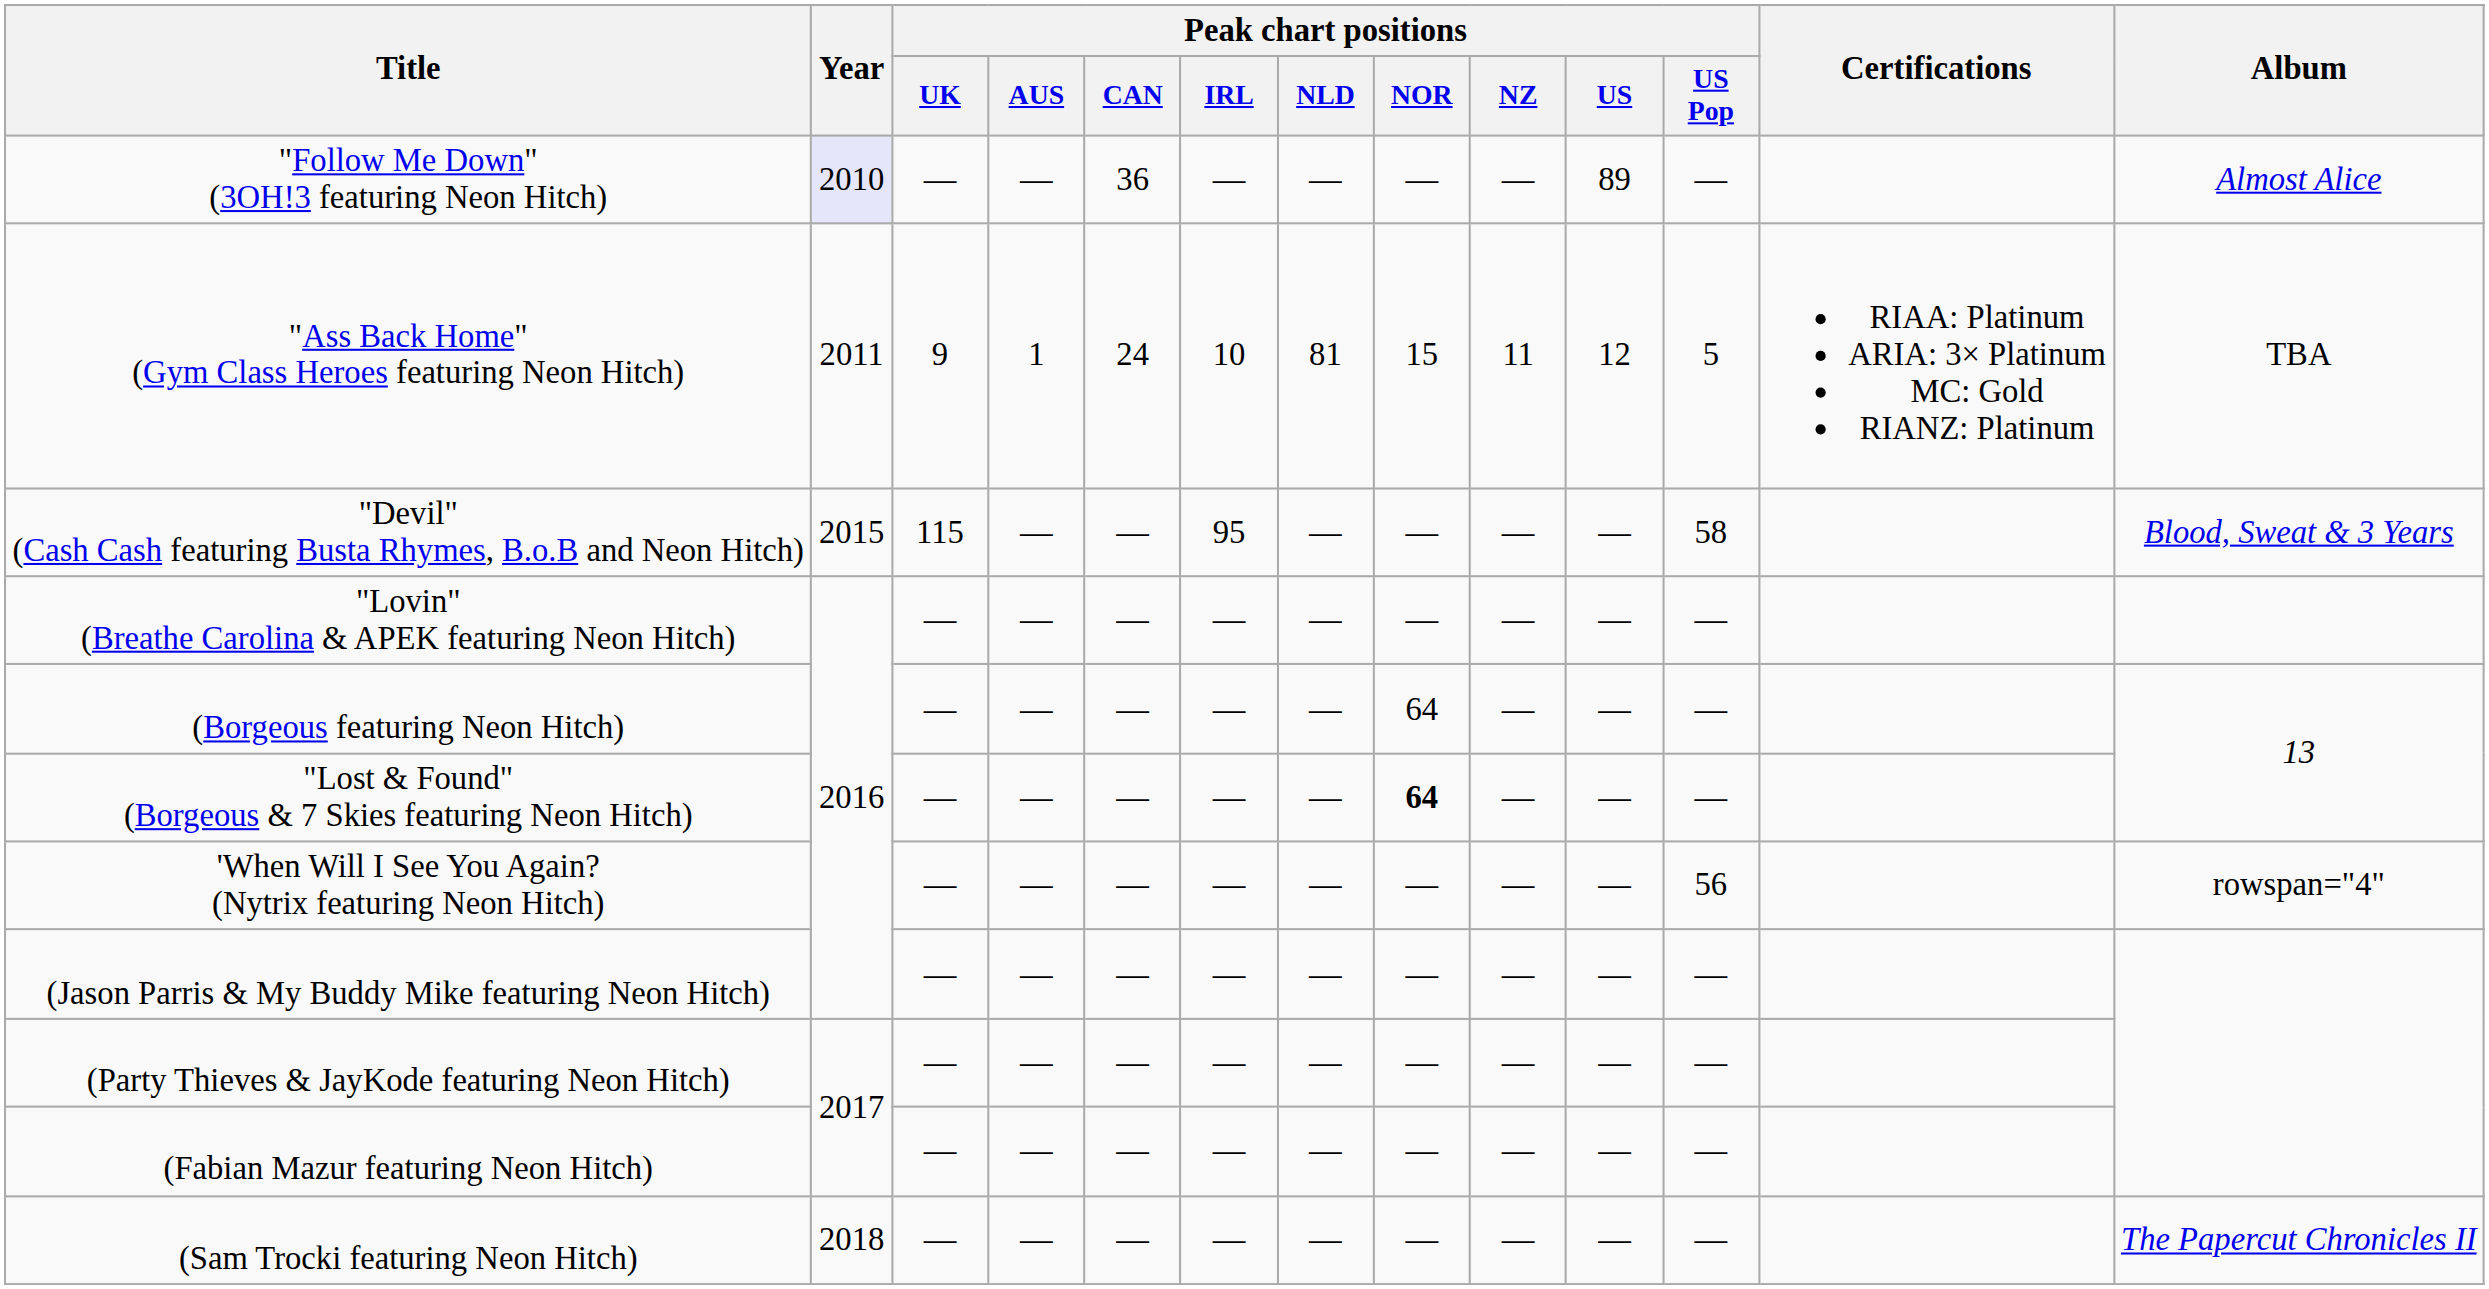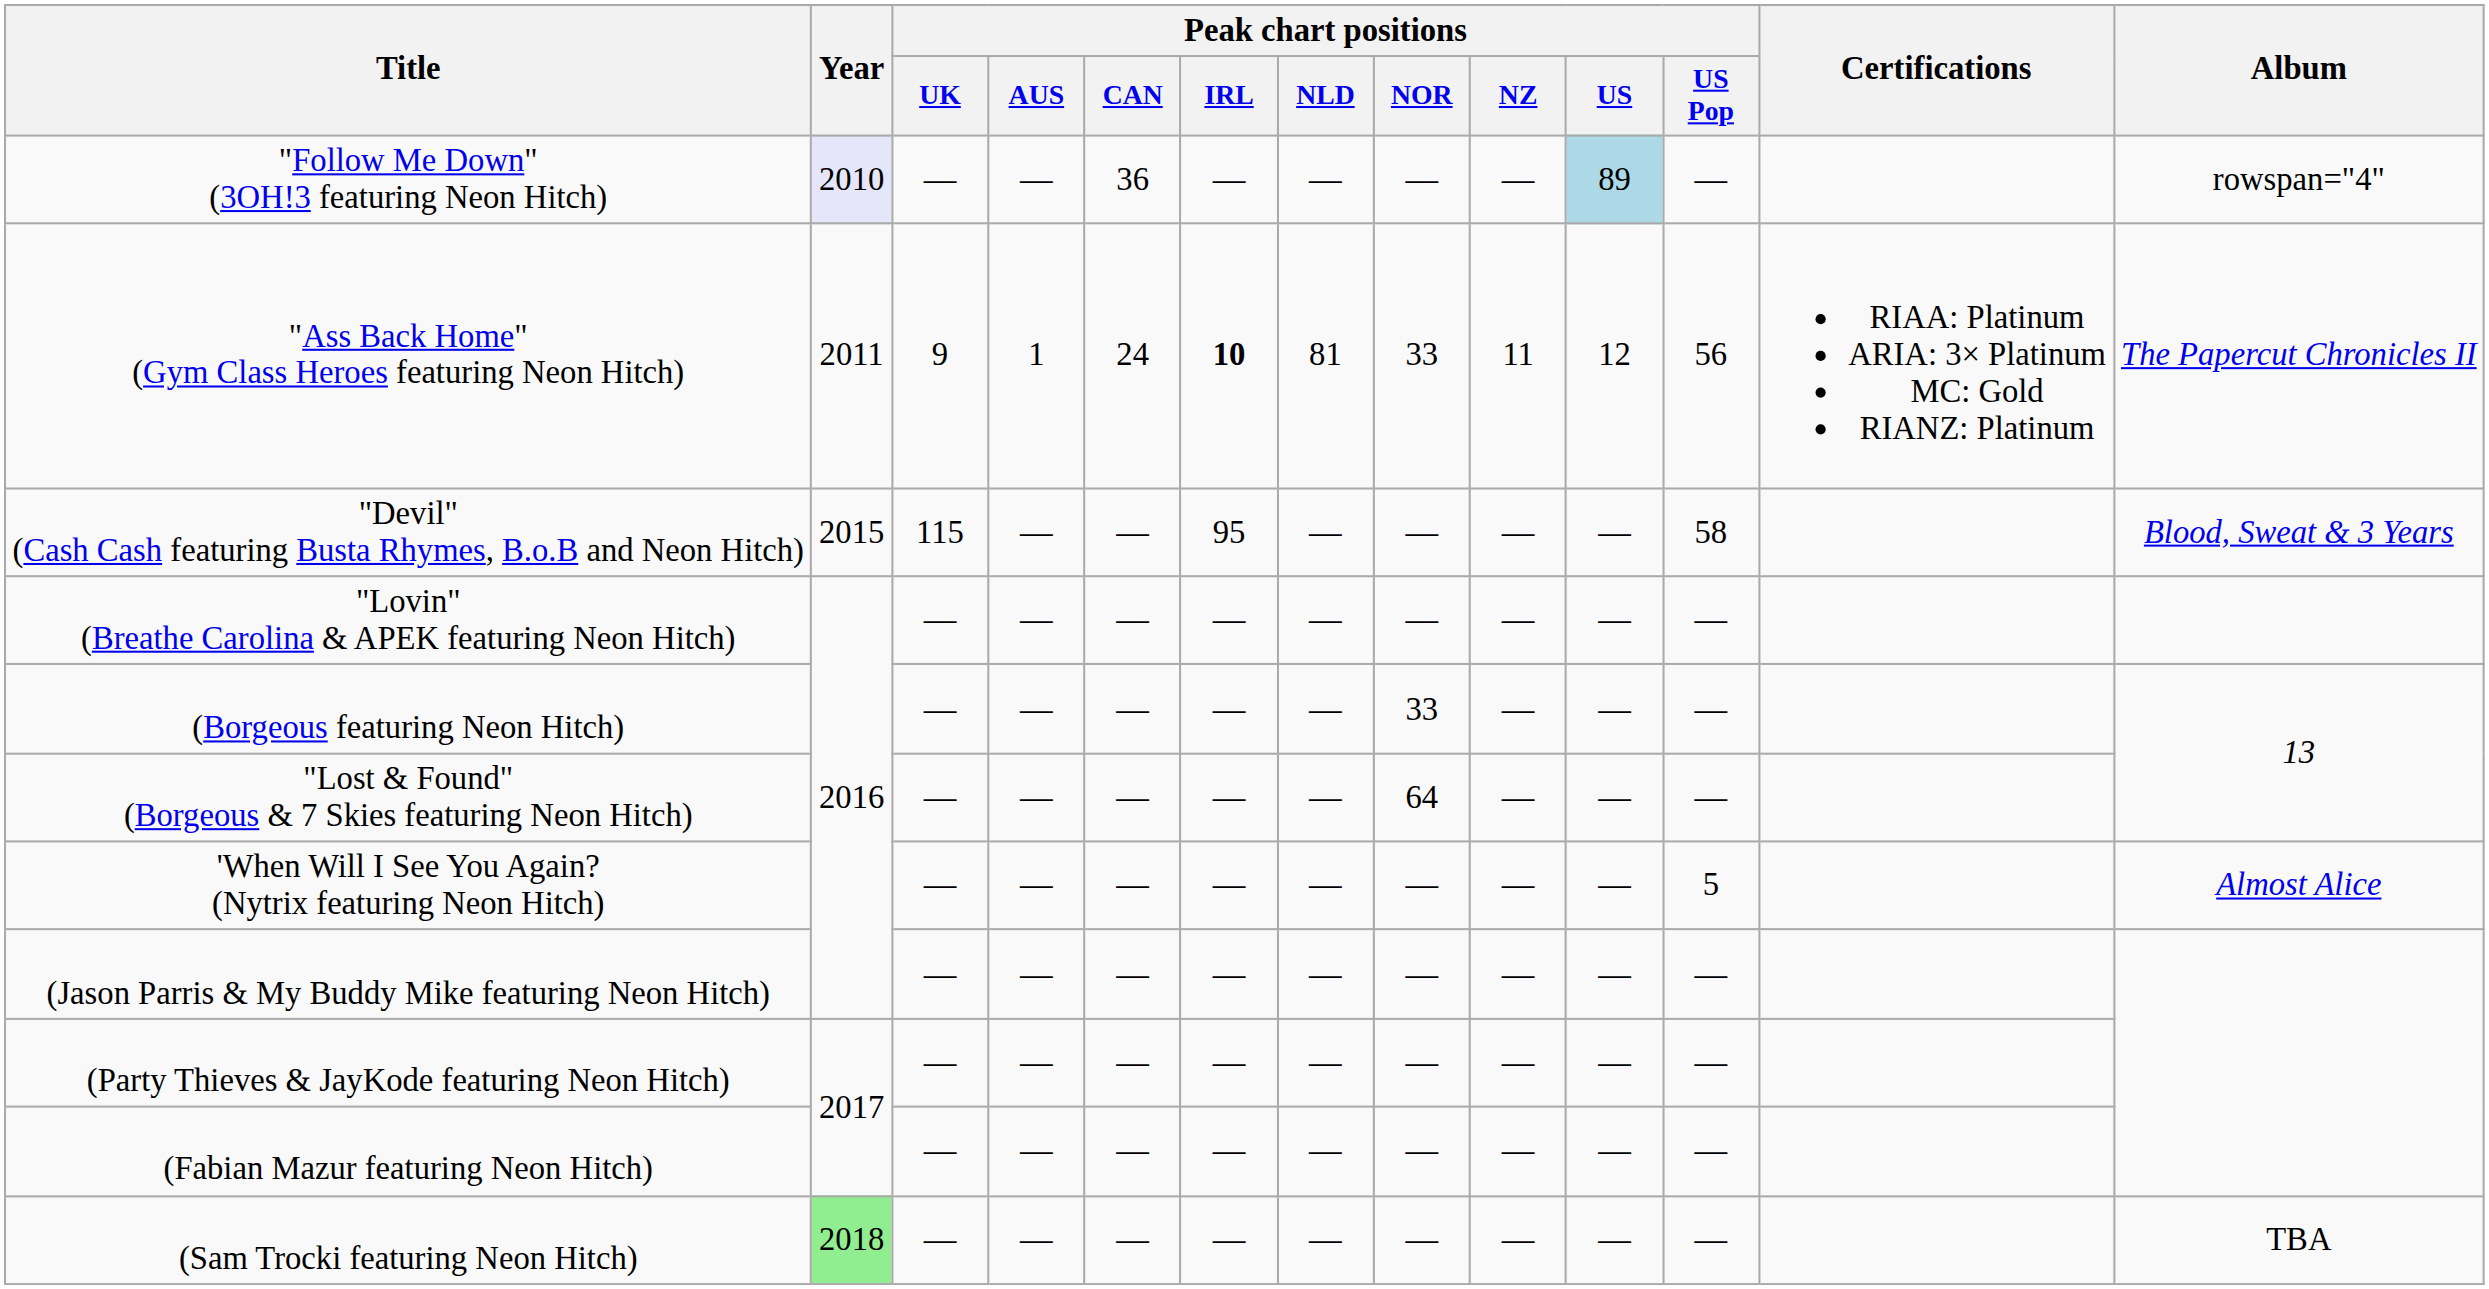(1614, 178) no background -> (1614, 178) lightblue background
(2299, 178) Almost Alice -> (2299, 178) rowspan="4"
(1229, 355) normal -> (1229, 355) bold
(1422, 355) 15 -> (1422, 355) 33
(1711, 355) 5 -> (1711, 355) 56
(2299, 355) TBA -> (2299, 355) The Papercut Chronicles II
(1422, 708) 64 -> (1422, 708) 33
(1422, 796) bold -> (1422, 796) normal
(1711, 885) 56 -> (1711, 885) 5
(2299, 885) rowspan="4" -> (2299, 885) Almost Alice
(852, 1239) no background -> (852, 1239) lightgreen background
(2299, 1239) The Papercut Chronicles II -> (2299, 1239) TBA
